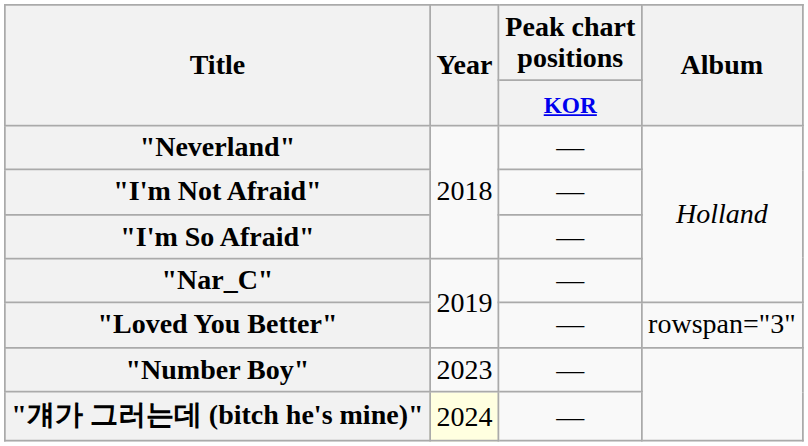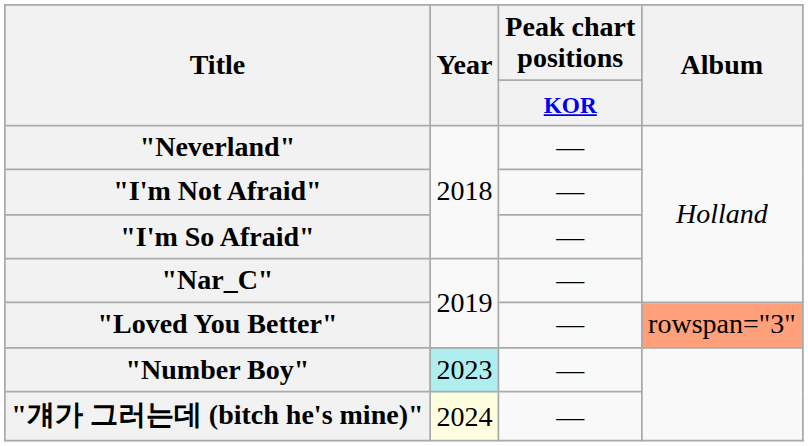(722, 324) no background -> (722, 324) lightsalmon background
(464, 369) no background -> (464, 369) paleturquoise background
